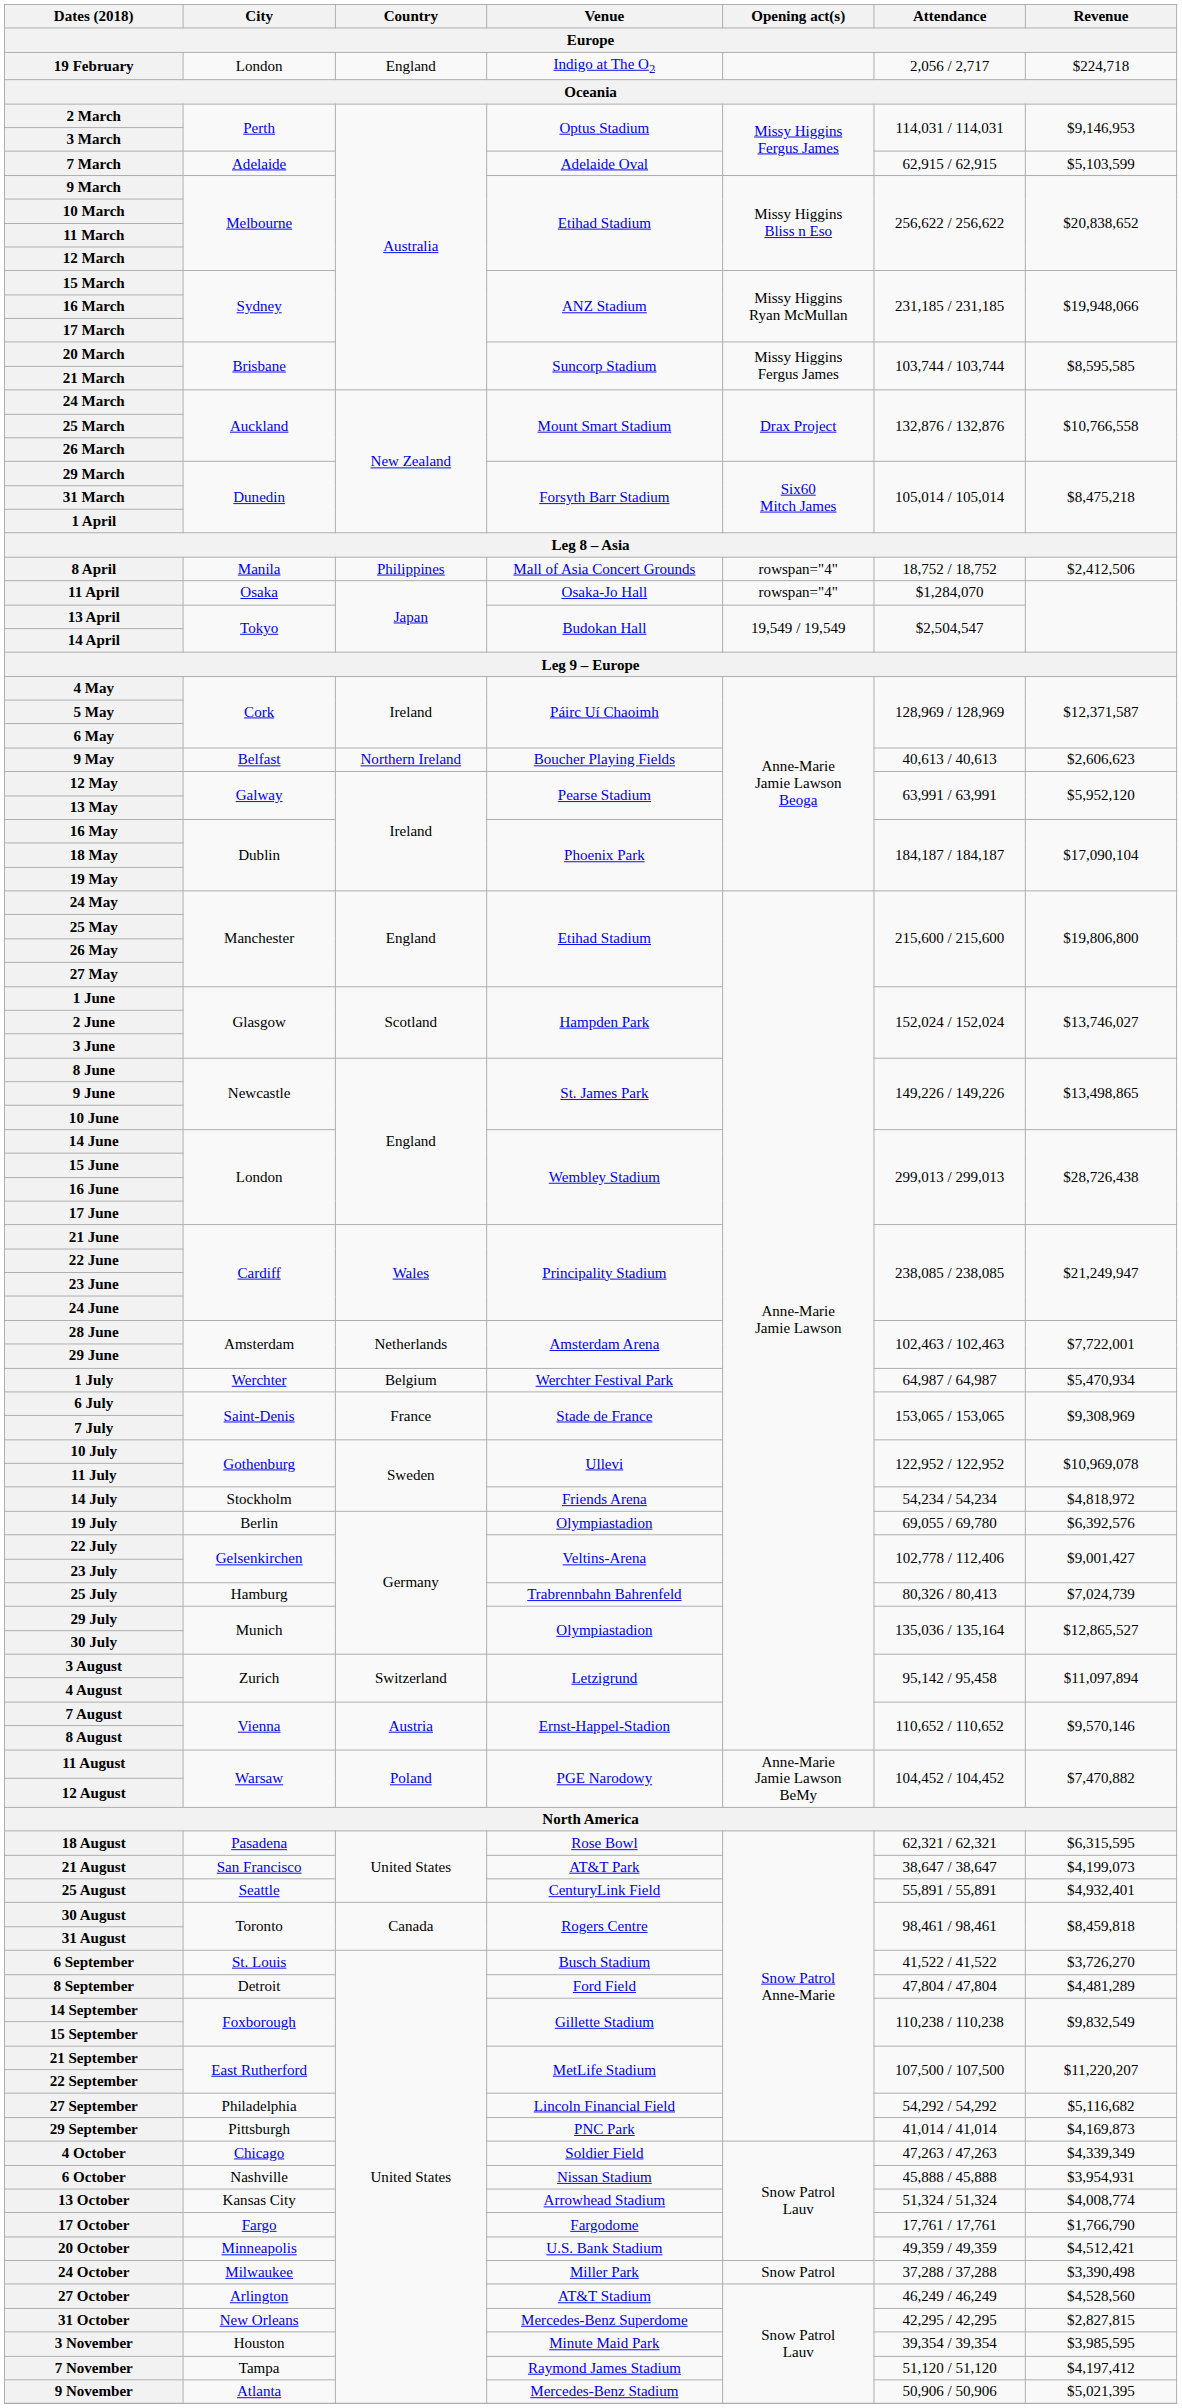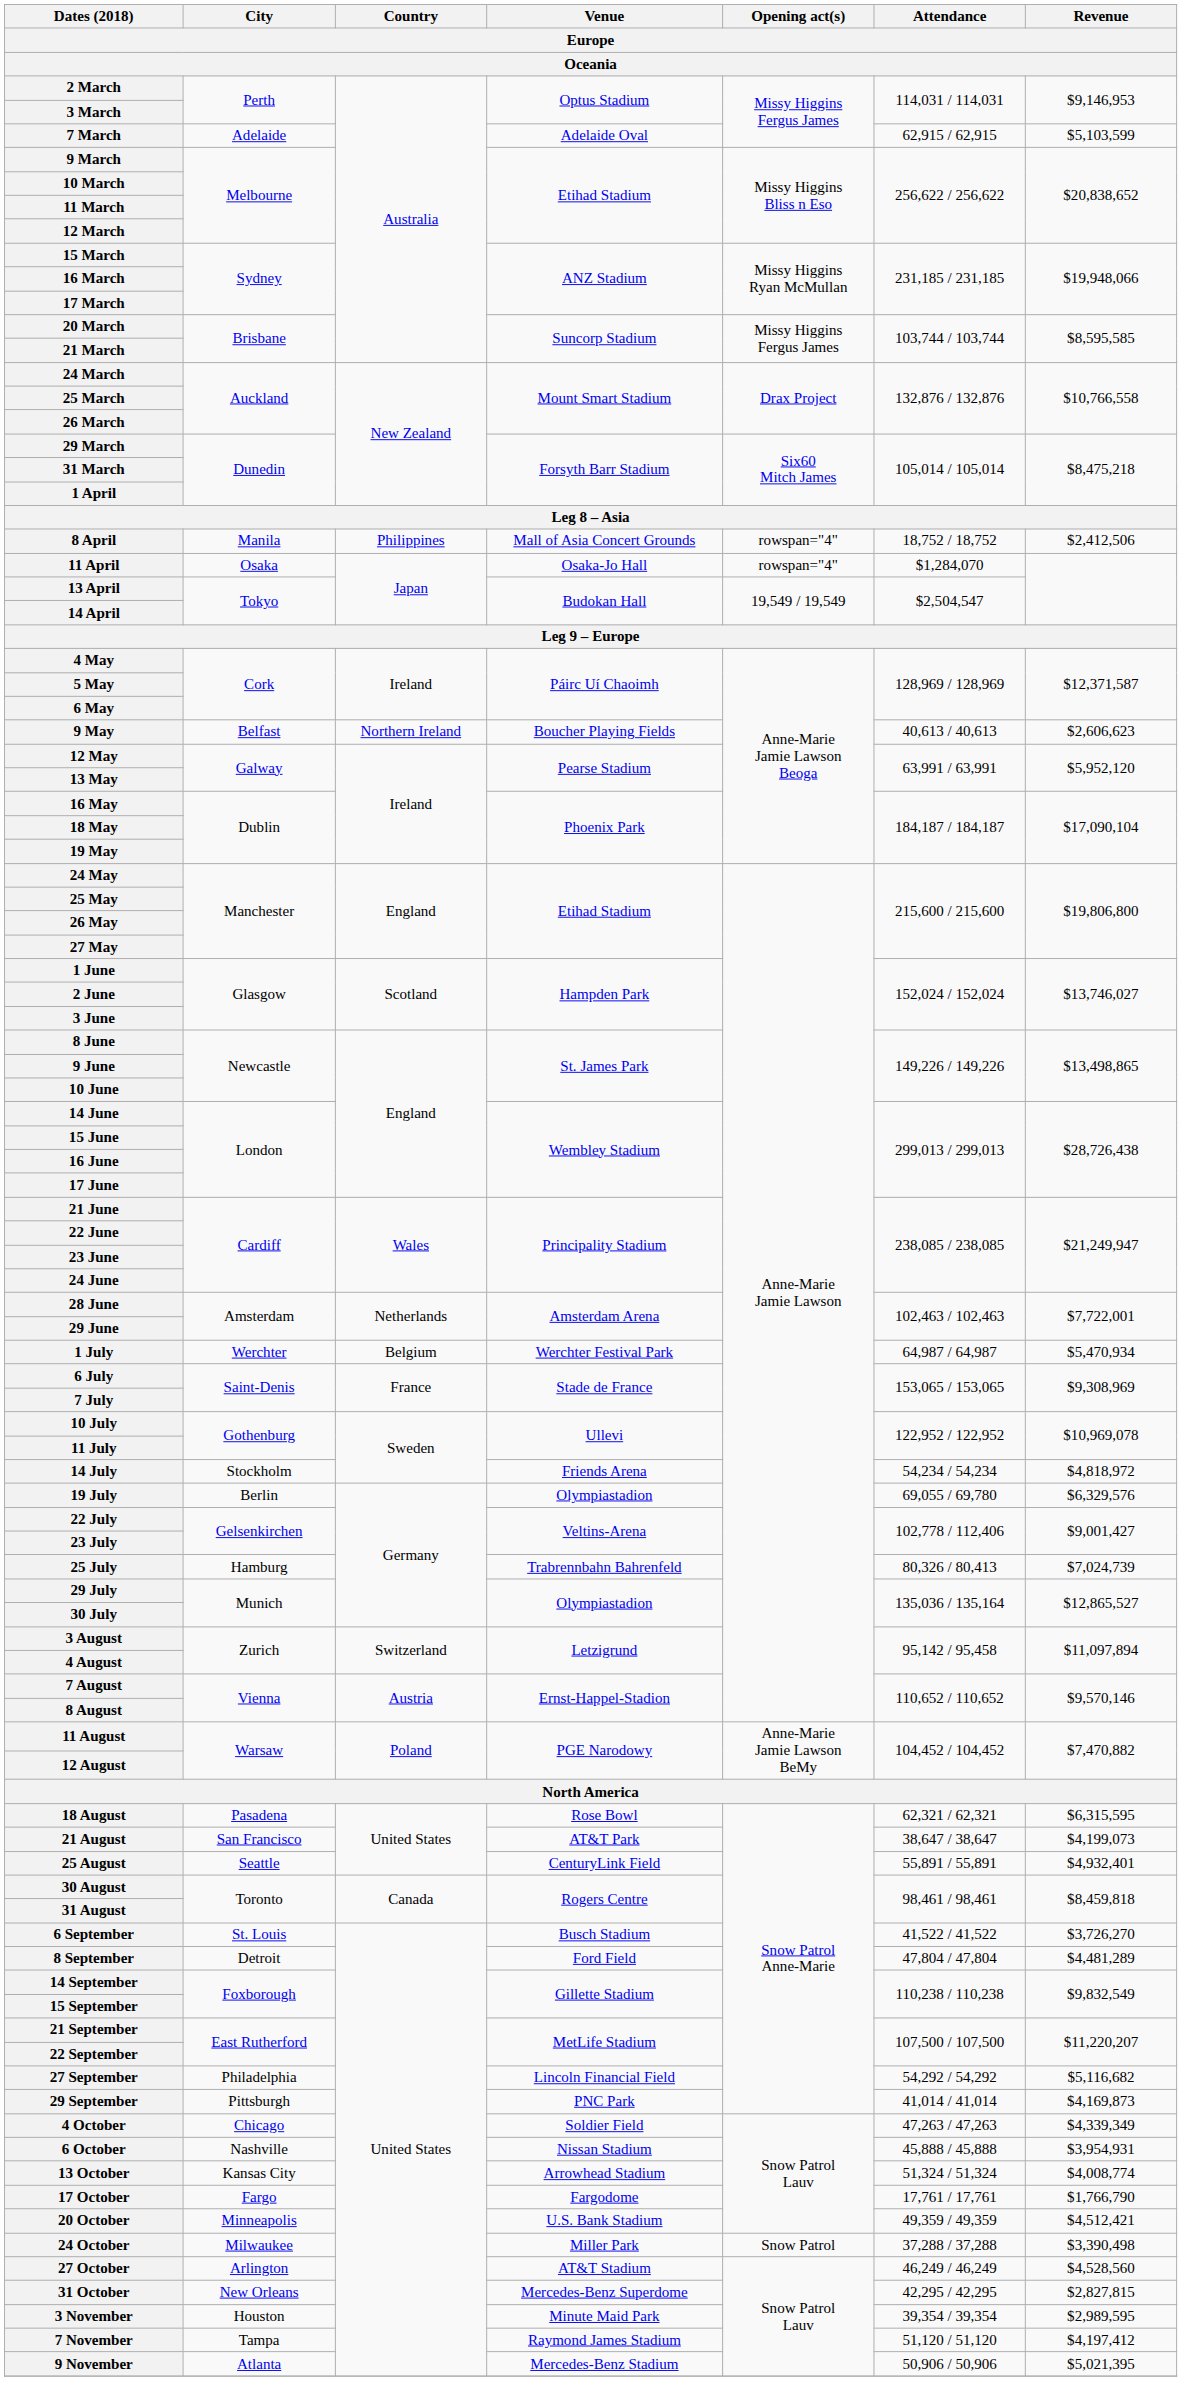- row: (94, 66)
(1101, 1523) $6,392,576 -> (1101, 1495) $6,329,576
(1101, 2344) $3,985,595 -> (1101, 2316) $2,989,595
